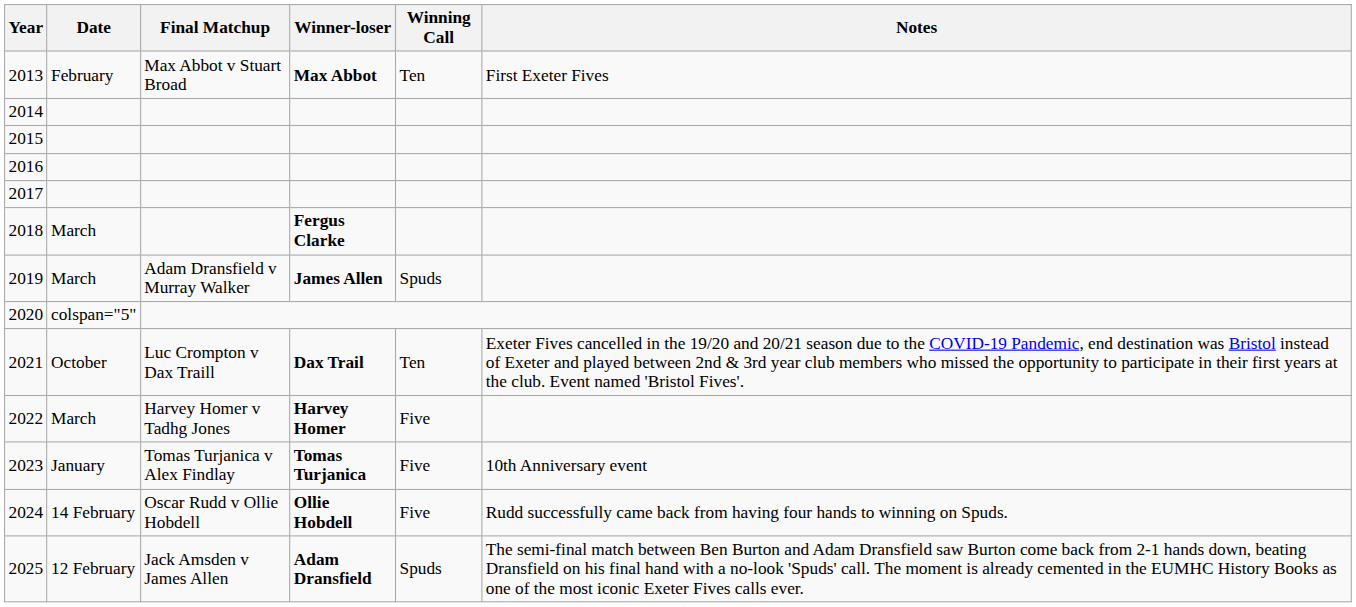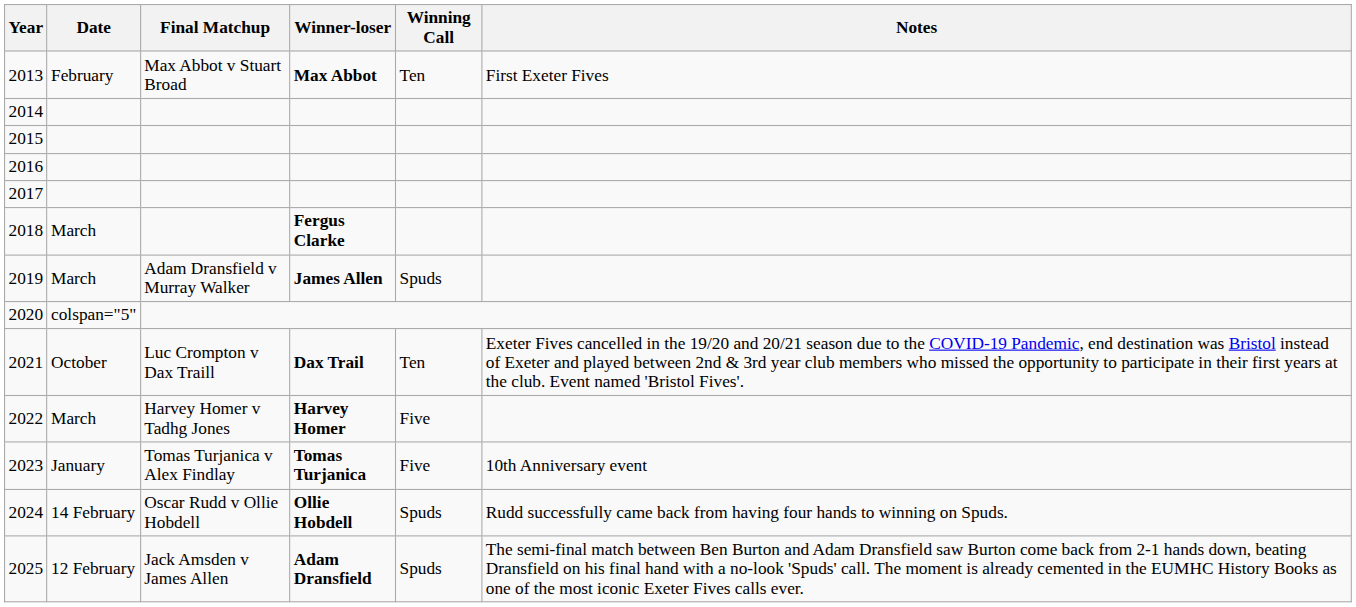(415, 512) Five -> (421, 512) Spuds
